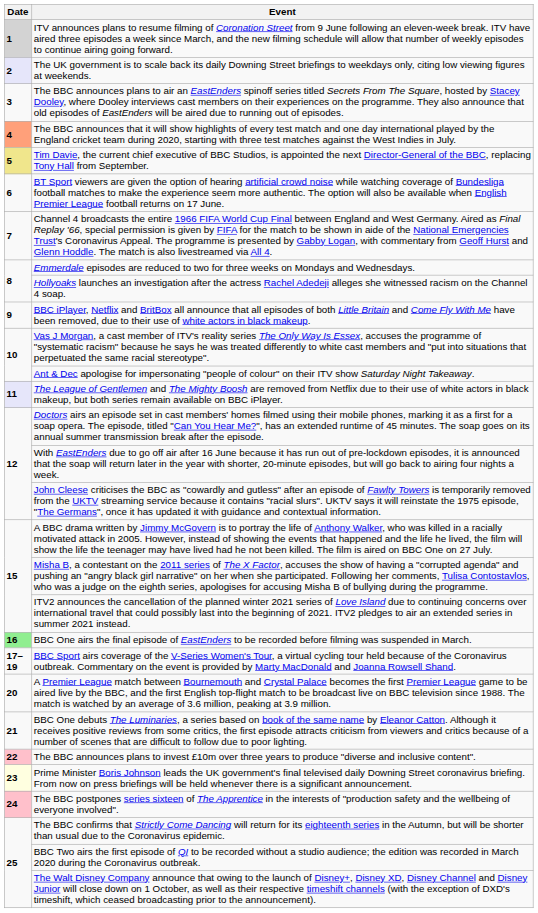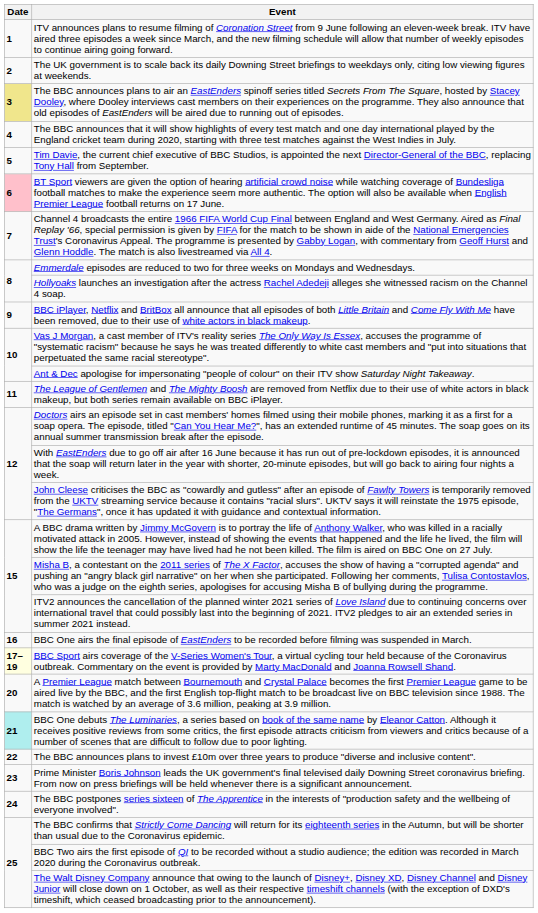(9, 38) lightgrey background -> (9, 38) no background
(9, 70) lavender background -> (9, 70) no background
(9, 102) no background -> (9, 102) khaki background
(9, 134) lightsalmon background -> (9, 134) no background
(9, 161) khaki background -> (9, 161) no background
(9, 192) no background -> (9, 192) pink background
(12, 394) lavender background -> (12, 394) no background
(12, 640) lightgreen background -> (12, 640) no background
(15, 661) no background -> (15, 661) lightyellow background
(12, 730) no background -> (12, 730) paleturquoise background
(12, 757) pink background -> (12, 757) no background
(12, 778) lightyellow background -> (12, 778) no background
(12, 804) pink background -> (12, 804) no background
